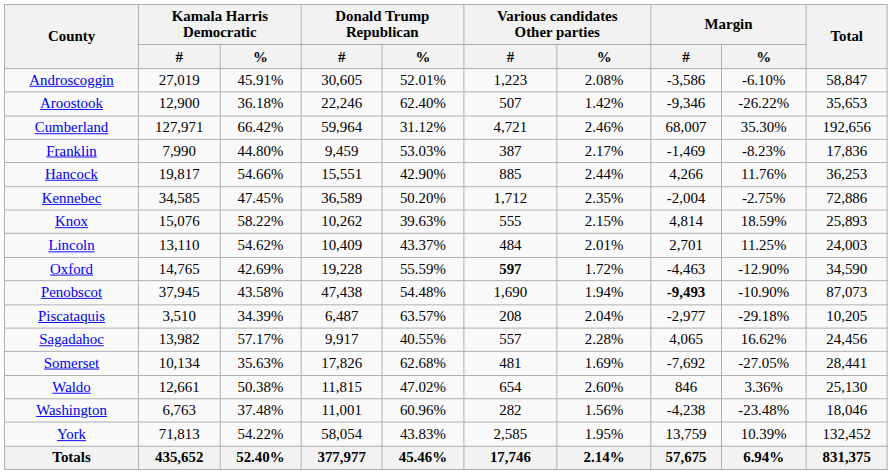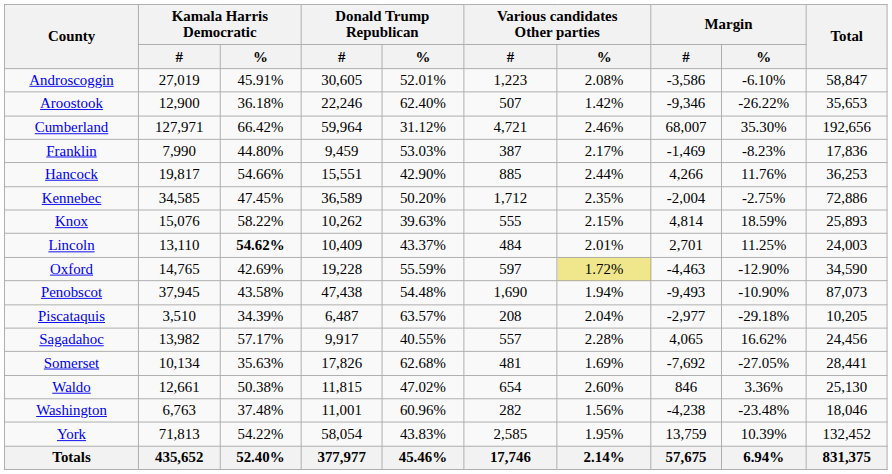(260, 245) normal -> (260, 245) bold
(510, 269) bold -> (510, 269) normal
(604, 269) no background -> (604, 269) khaki background
(686, 292) bold -> (686, 292) normal
